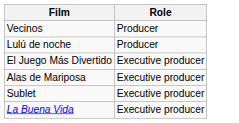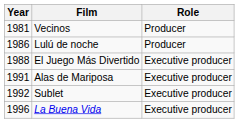+ column: (18, 12)
